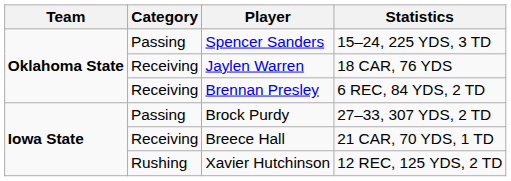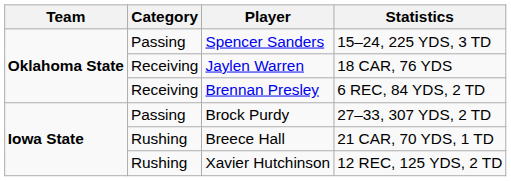(165, 138) Receiving -> (159, 138) Rushing
